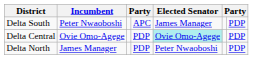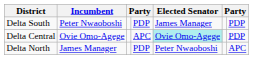(142, 23) APC -> (141, 23) PDP
(141, 36) PDP -> (142, 36) APC
(237, 48) PDP -> (237, 48) APC
